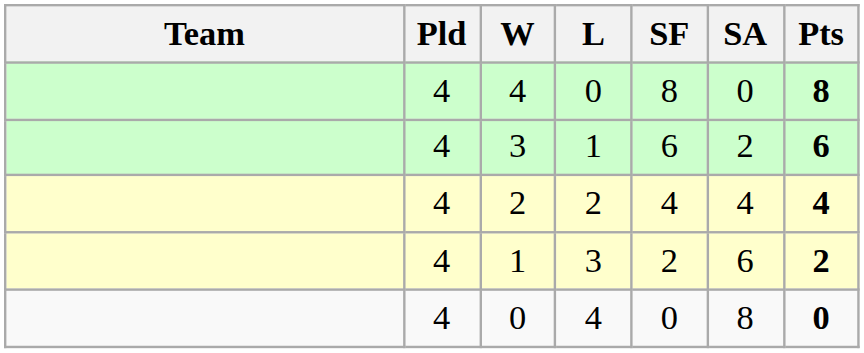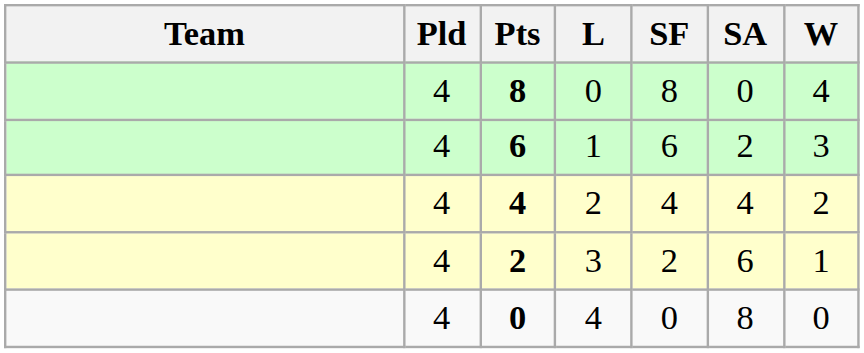columns swapped: (518, 33) <-> (821, 33)
